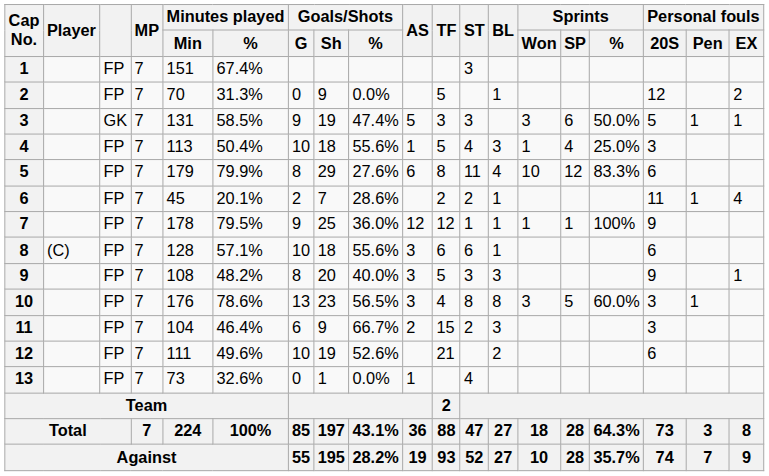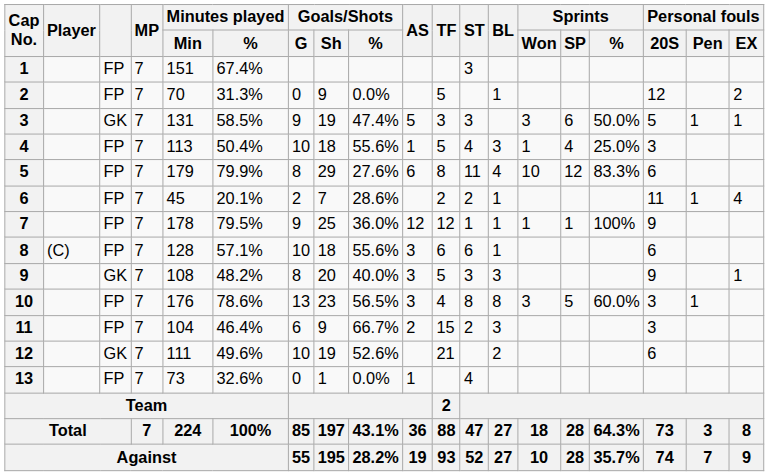(114, 276) FP -> (115, 276) GK
(114, 353) FP -> (115, 353) GK
